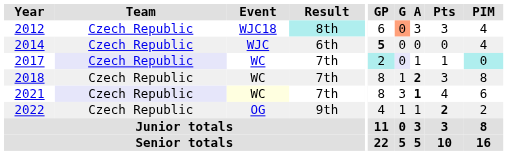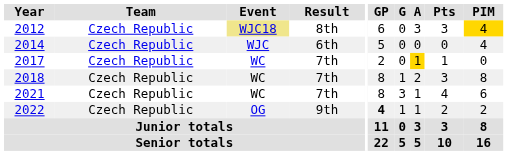(258, 28) no background -> (258, 28) khaki background
(327, 28) paleturquoise background -> (327, 28) no background
(402, 28) lightsalmon background -> (402, 28) no background
(484, 28) no background -> (484, 28) gold background
(381, 45) bold -> (381, 45) normal
(141, 61) lavender background -> (141, 61) no background
(381, 61) paleturquoise background -> (381, 61) no background
(402, 61) lavender background -> (402, 61) no background
(417, 61) no background -> (417, 61) gold background
(484, 61) paleturquoise background -> (484, 61) no background
(417, 77) bold -> (417, 77) normal
(141, 94) lavender background -> (141, 94) no background
(258, 94) lightyellow background -> (258, 94) no background
(417, 94) bold -> (417, 94) normal
(381, 110) normal -> (381, 110) bold
(444, 110) bold -> (444, 110) normal
